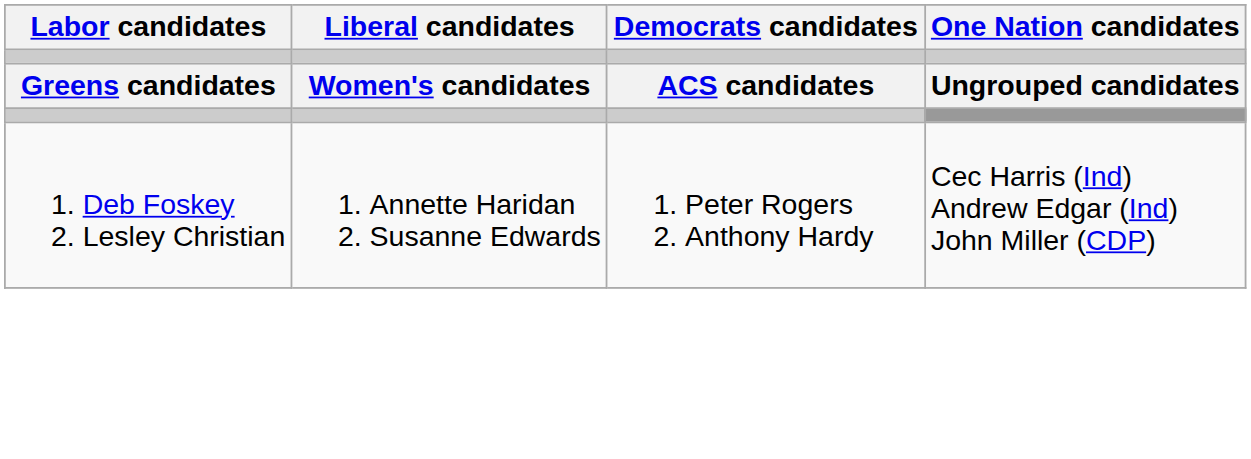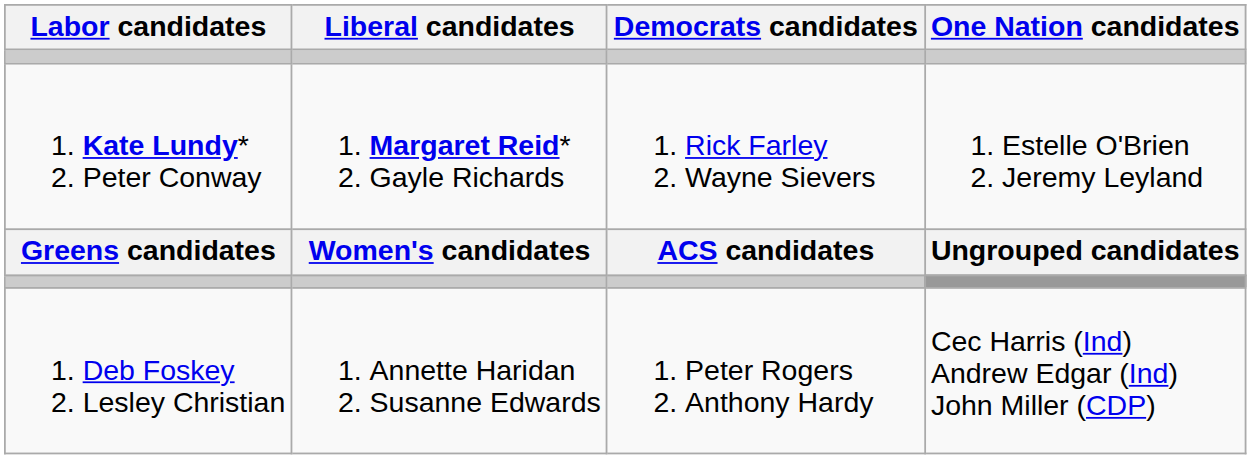+ row: (148, 162)
